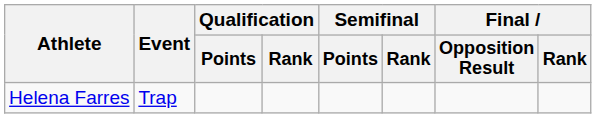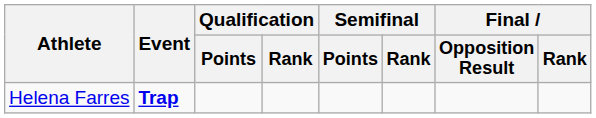(158, 98) normal -> (158, 98) bold
